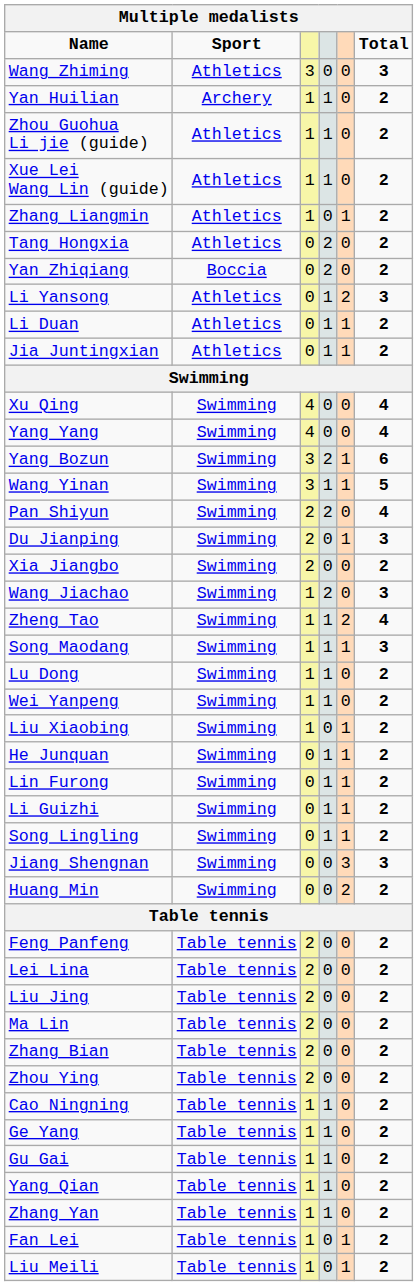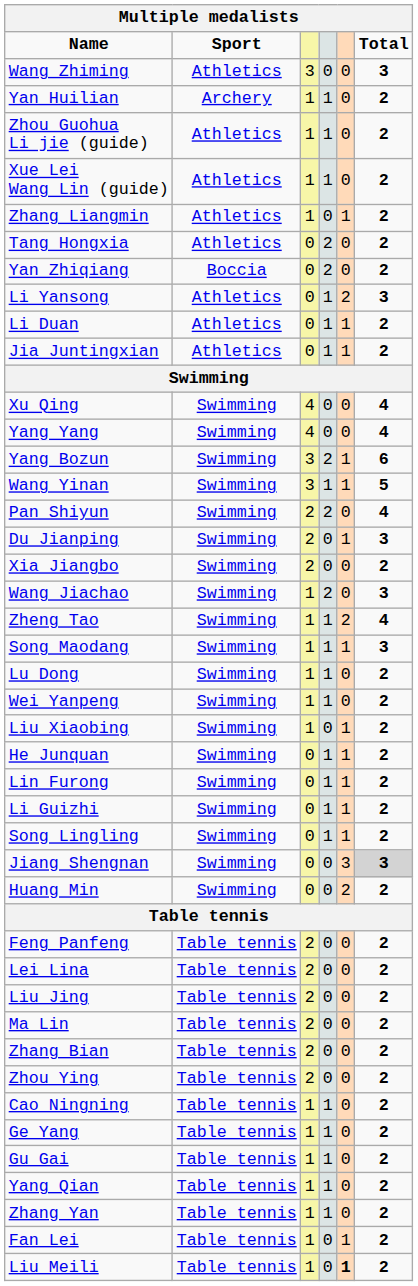(384, 864) no background -> (384, 864) lightgrey background
(346, 1267) normal -> (346, 1267) bold
